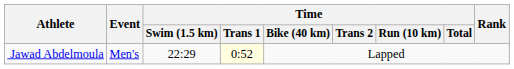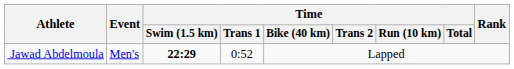(182, 54) normal -> (182, 54) bold
(242, 54) lightyellow background -> (242, 54) no background
